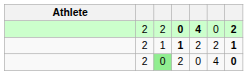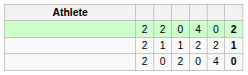(180, 29) bold -> (180, 29) normal
(198, 29) bold -> (198, 29) normal
(180, 45) bold -> (180, 45) normal
(163, 62) lightgreen background -> (163, 62) no background
